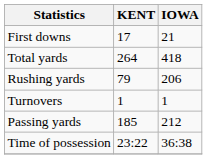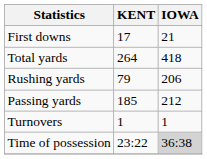rows swapped: (44, 121) <-> (35, 100)
(177, 143) no background -> (177, 143) lightgrey background
